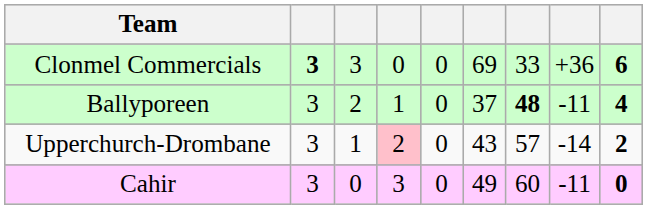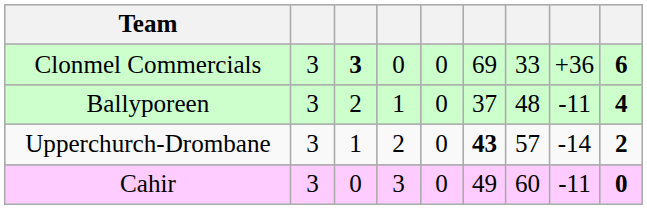(313, 64) bold -> (313, 64) normal
(356, 64) normal -> (356, 64) bold
(527, 104) bold -> (527, 104) normal
(399, 143) pink background -> (399, 143) no background
(485, 143) normal -> (485, 143) bold
